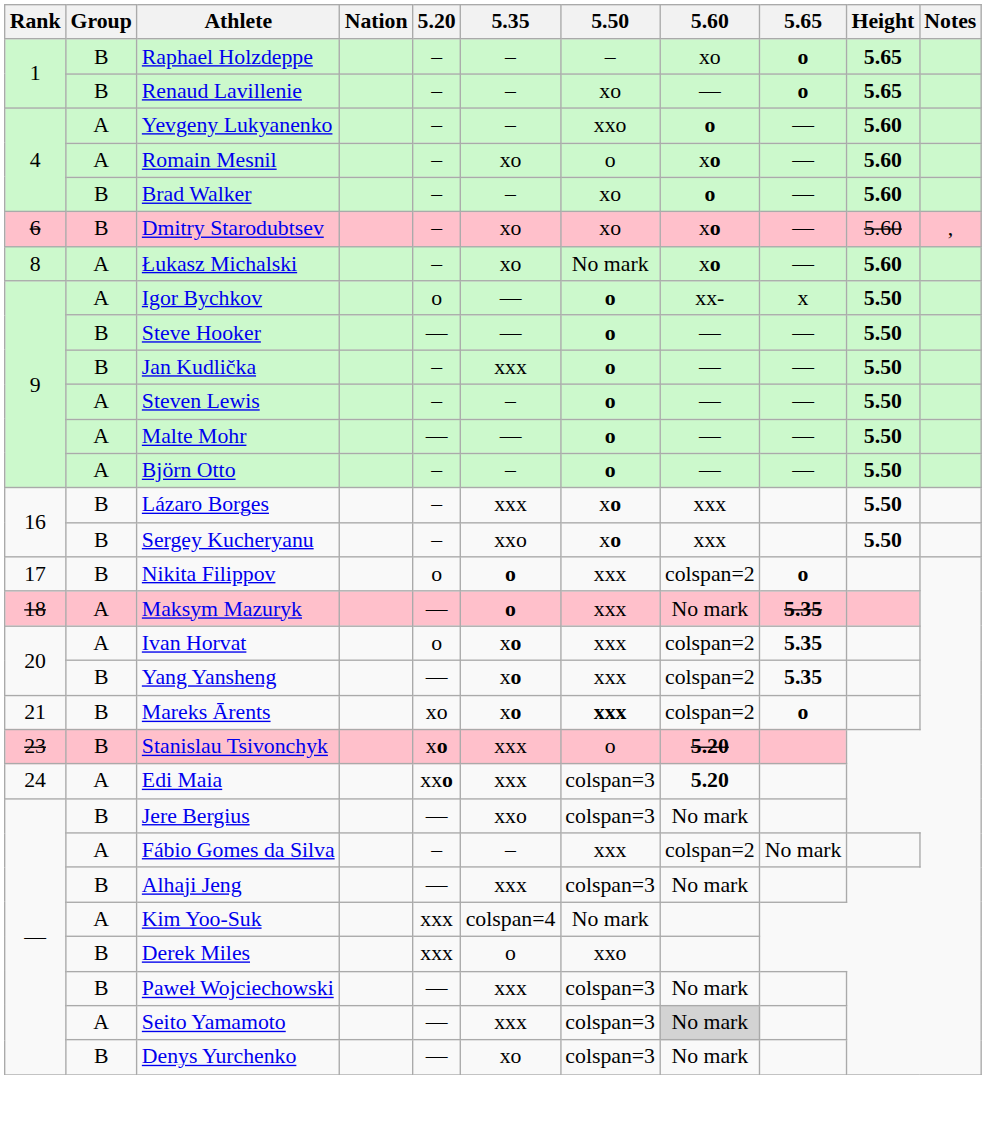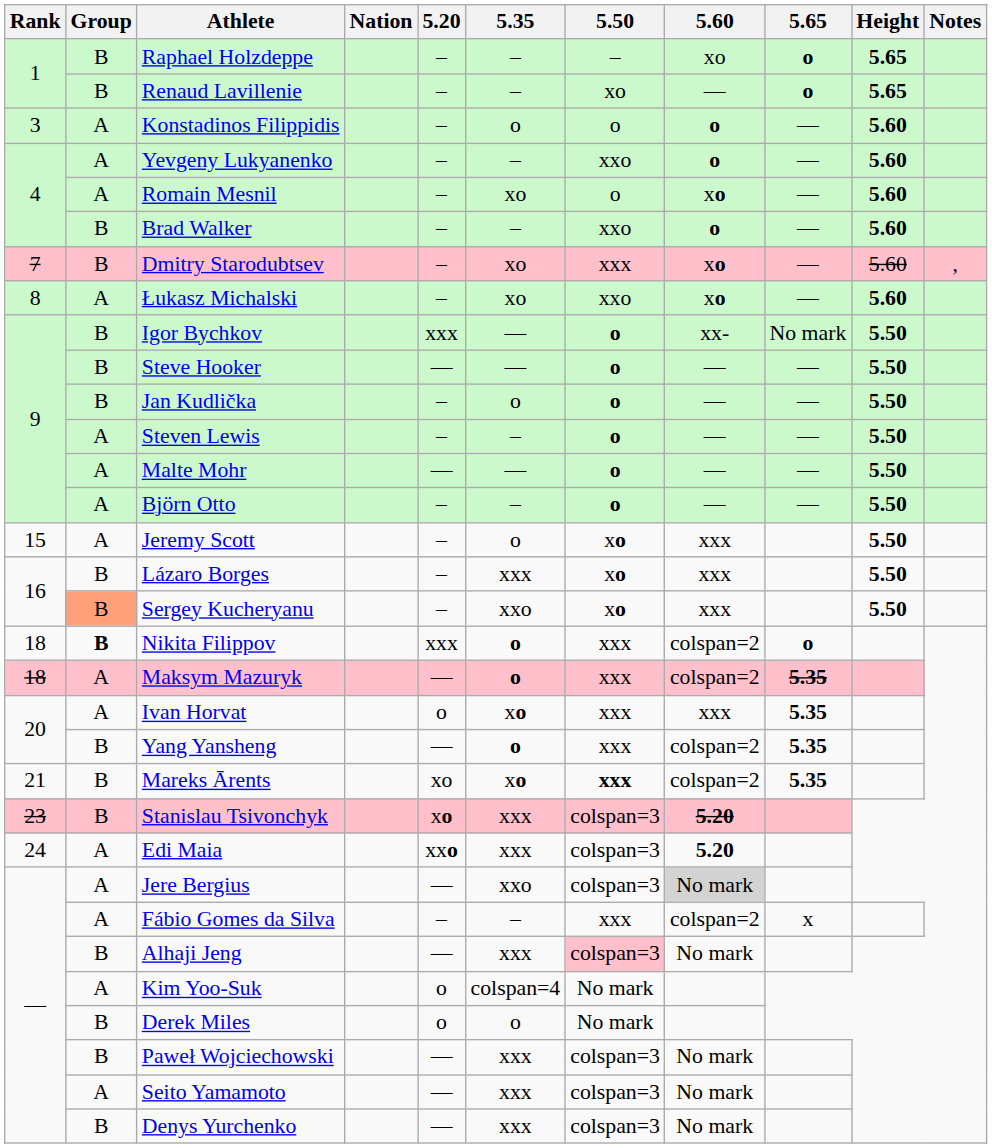+ row: (241, 125)
(610, 194) xo -> (615, 228) xxo
(35, 228) 6 -> (35, 263) 7
(610, 228) xo -> (615, 263) xxx
(610, 263) No mark -> (615, 297) xxo
(101, 297) A -> (101, 332) B
(437, 297) o -> (442, 332) xxx
(803, 297) x -> (808, 332) No mark
(511, 366) xxx -> (515, 401) o
+ row: (198, 539)
(101, 539) no background -> (101, 608) lightsalmon background
(35, 573) 17 -> (35, 642) 18
(101, 573) normal -> (101, 642) bold
(437, 573) o -> (442, 642) xxx
(710, 608) No mark -> (715, 677) colspan=2
(710, 642) colspan=2 -> (715, 711) xxx
(511, 677) xo -> (515, 746) o
(803, 711) o -> (808, 780) 5.35
(610, 746) o -> (615, 815) colspan=3
(101, 815) B -> (101, 884) A
(710, 815) no background -> (715, 884) lightgrey background
(803, 849) No mark -> (808, 919) x
(610, 884) no background -> (615, 953) pink background
(437, 919) xxx -> (442, 988) o
(437, 953) xxx -> (442, 1022) o
(610, 953) xxo -> (615, 1022) No mark
(710, 1022) lightgrey background -> (715, 1091) no background
(511, 1057) xo -> (515, 1126) xxx
